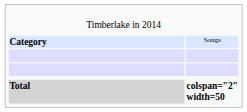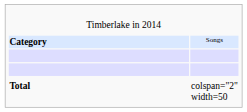(20, 86) lightgrey background -> (20, 86) no background
(212, 91) bold -> (214, 91) normal
